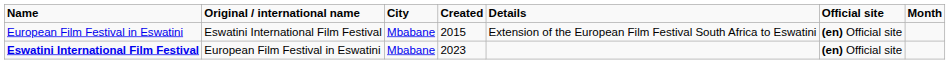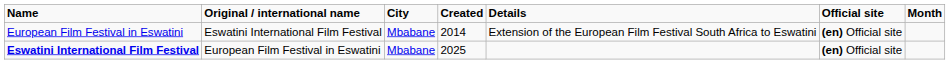(453, 31) 2015 -> (453, 31) 2014
(453, 50) 2023 -> (453, 50) 2025
